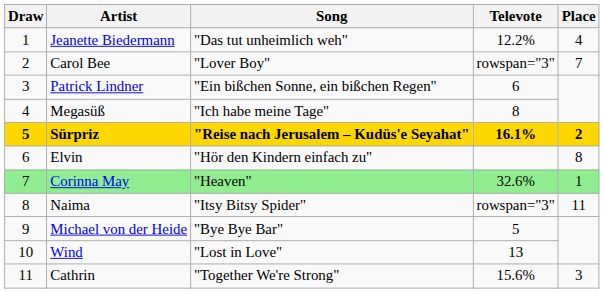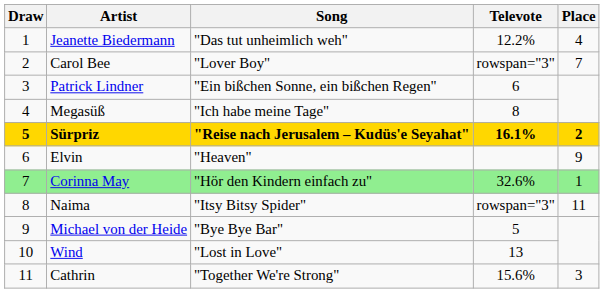(283, 157) "Hör den Kindern einfach zu" -> (223, 157) "Heaven"
(579, 157) 8 -> (579, 157) 9
(223, 181) "Heaven" -> (283, 181) "Hör den Kindern einfach zu"
